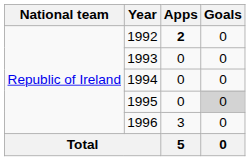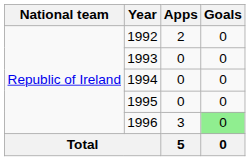(181, 36) bold -> (181, 36) normal
(223, 101) lightgrey background -> (223, 101) no background
(223, 123) no background -> (223, 123) lightgreen background
